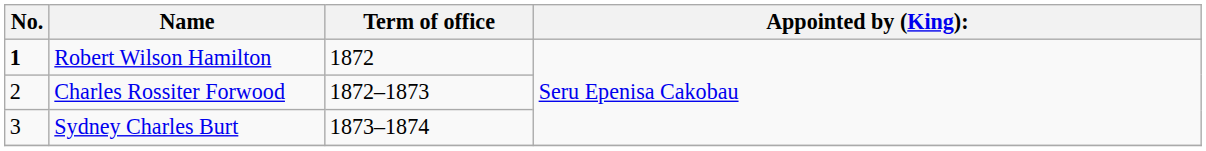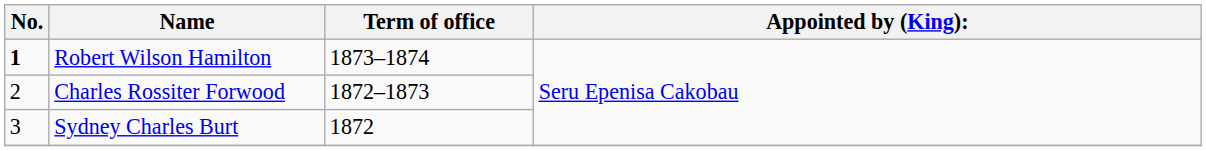(352, 57) 1872 -> (380, 57) 1873–1874
(380, 127) 1873–1874 -> (352, 127) 1872
